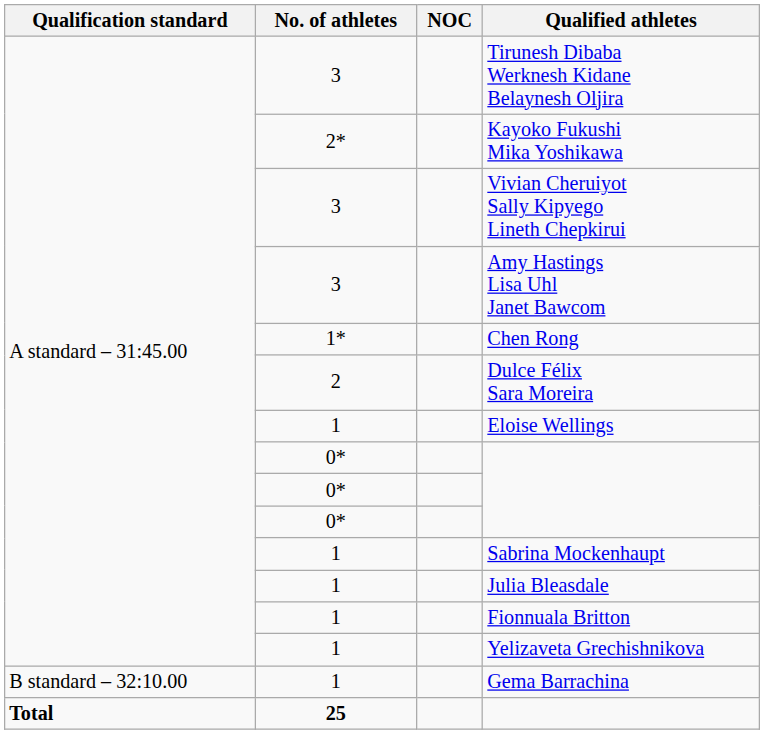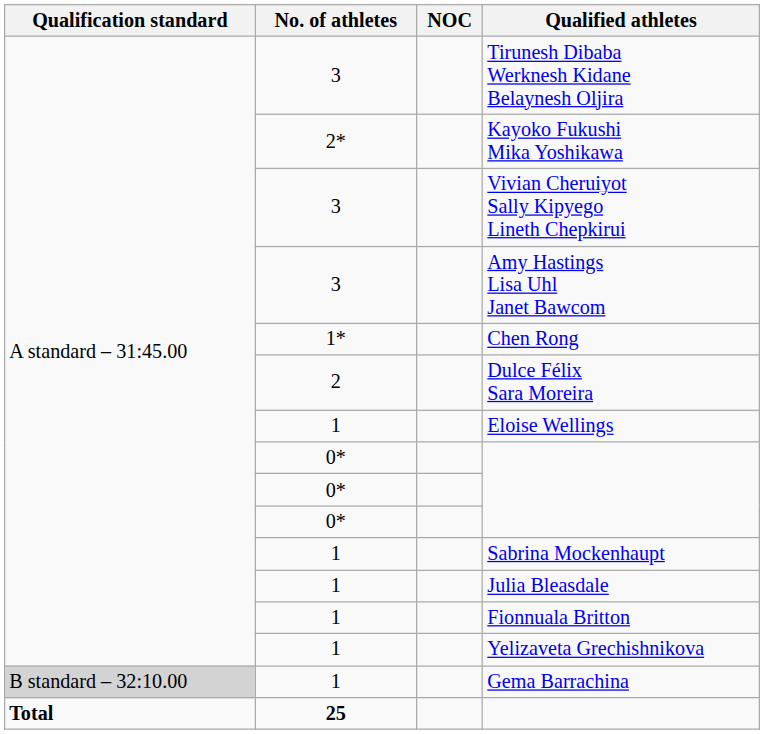(98, 681) no background -> (98, 681) lightgrey background
